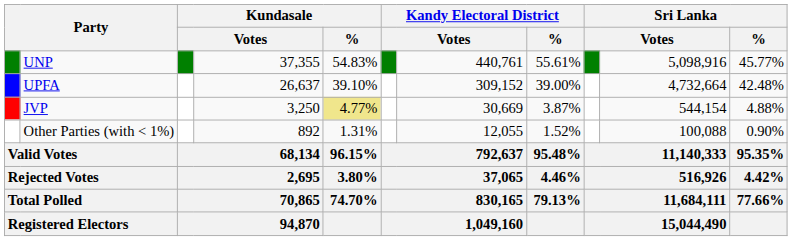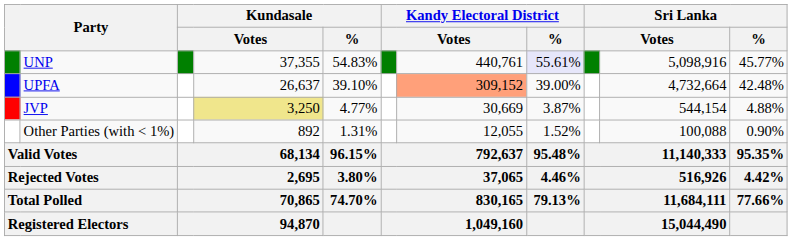(558, 62) no background -> (558, 62) lavender background
(499, 85) no background -> (499, 85) lightsalmon background
(303, 108) no background -> (303, 108) khaki background
(359, 108) khaki background -> (359, 108) no background
